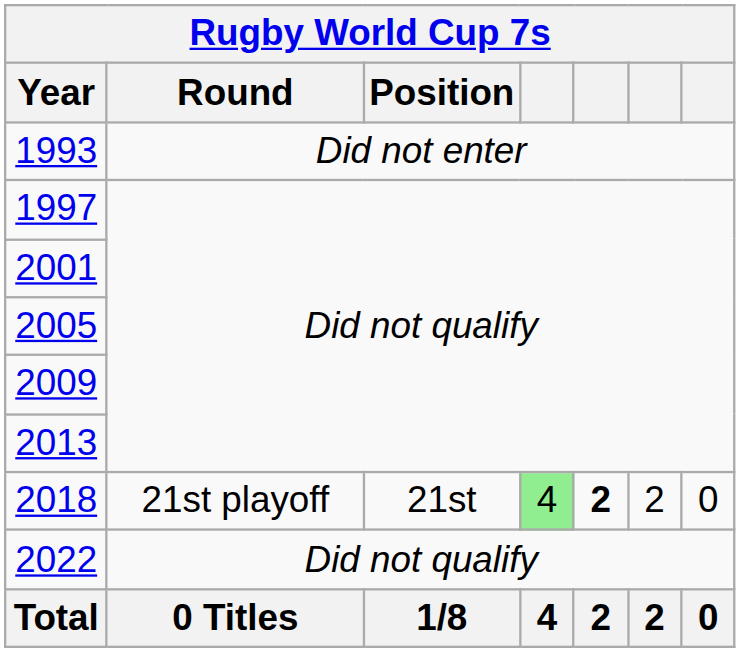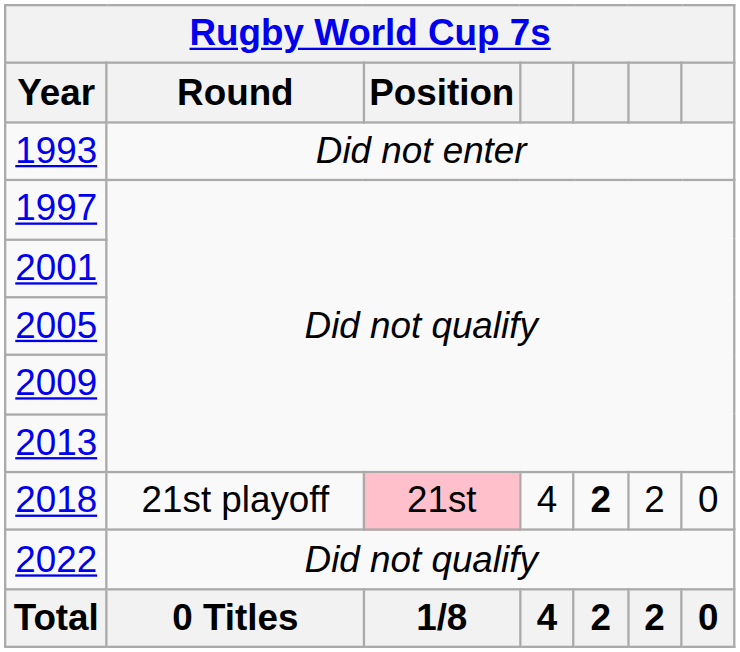(442, 500) no background -> (442, 500) pink background
(547, 500) lightgreen background -> (547, 500) no background
